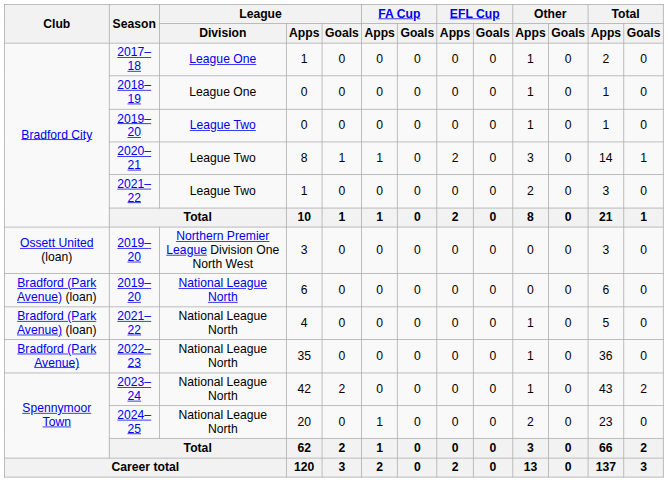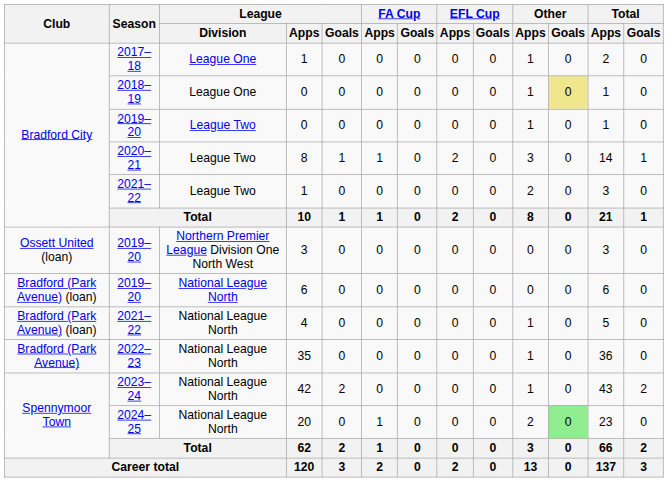(568, 92) no background -> (568, 92) khaki background
(568, 422) no background -> (568, 422) lightgreen background
